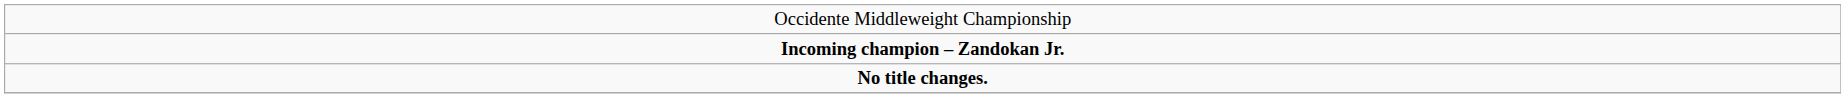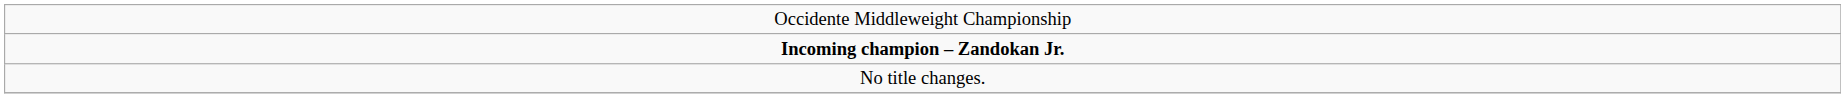(923, 78) bold -> (923, 78) normal
